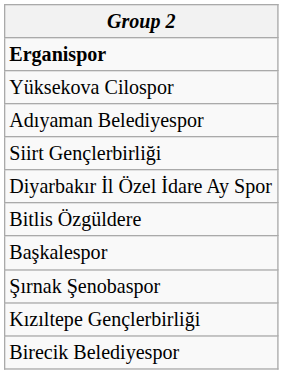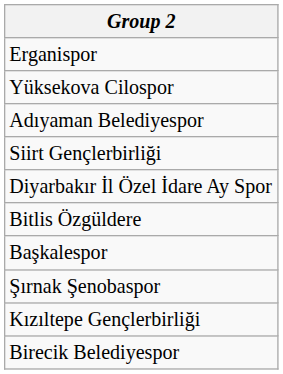(58, 54) bold -> (53, 54) normal
